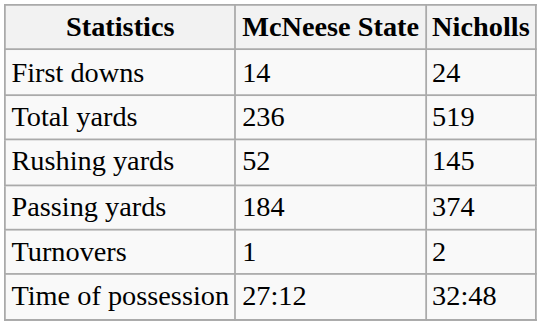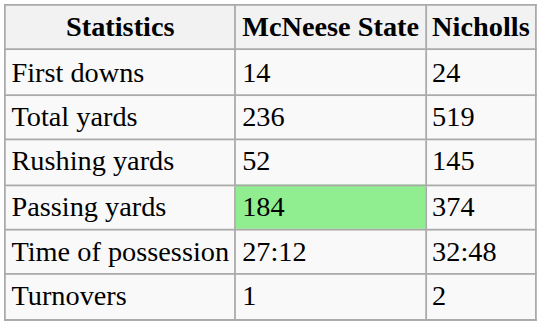(263, 206) no background -> (263, 206) lightgreen background
rows swapped: (69, 251) <-> (120, 296)
